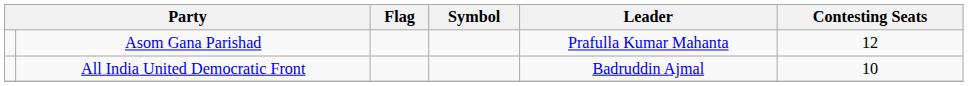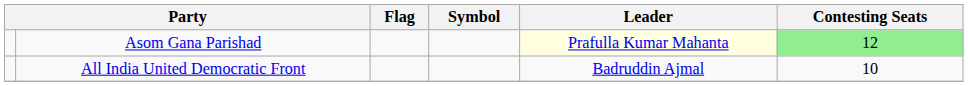(648, 42) no background -> (648, 42) lightyellow background
(870, 42) no background -> (870, 42) lightgreen background
